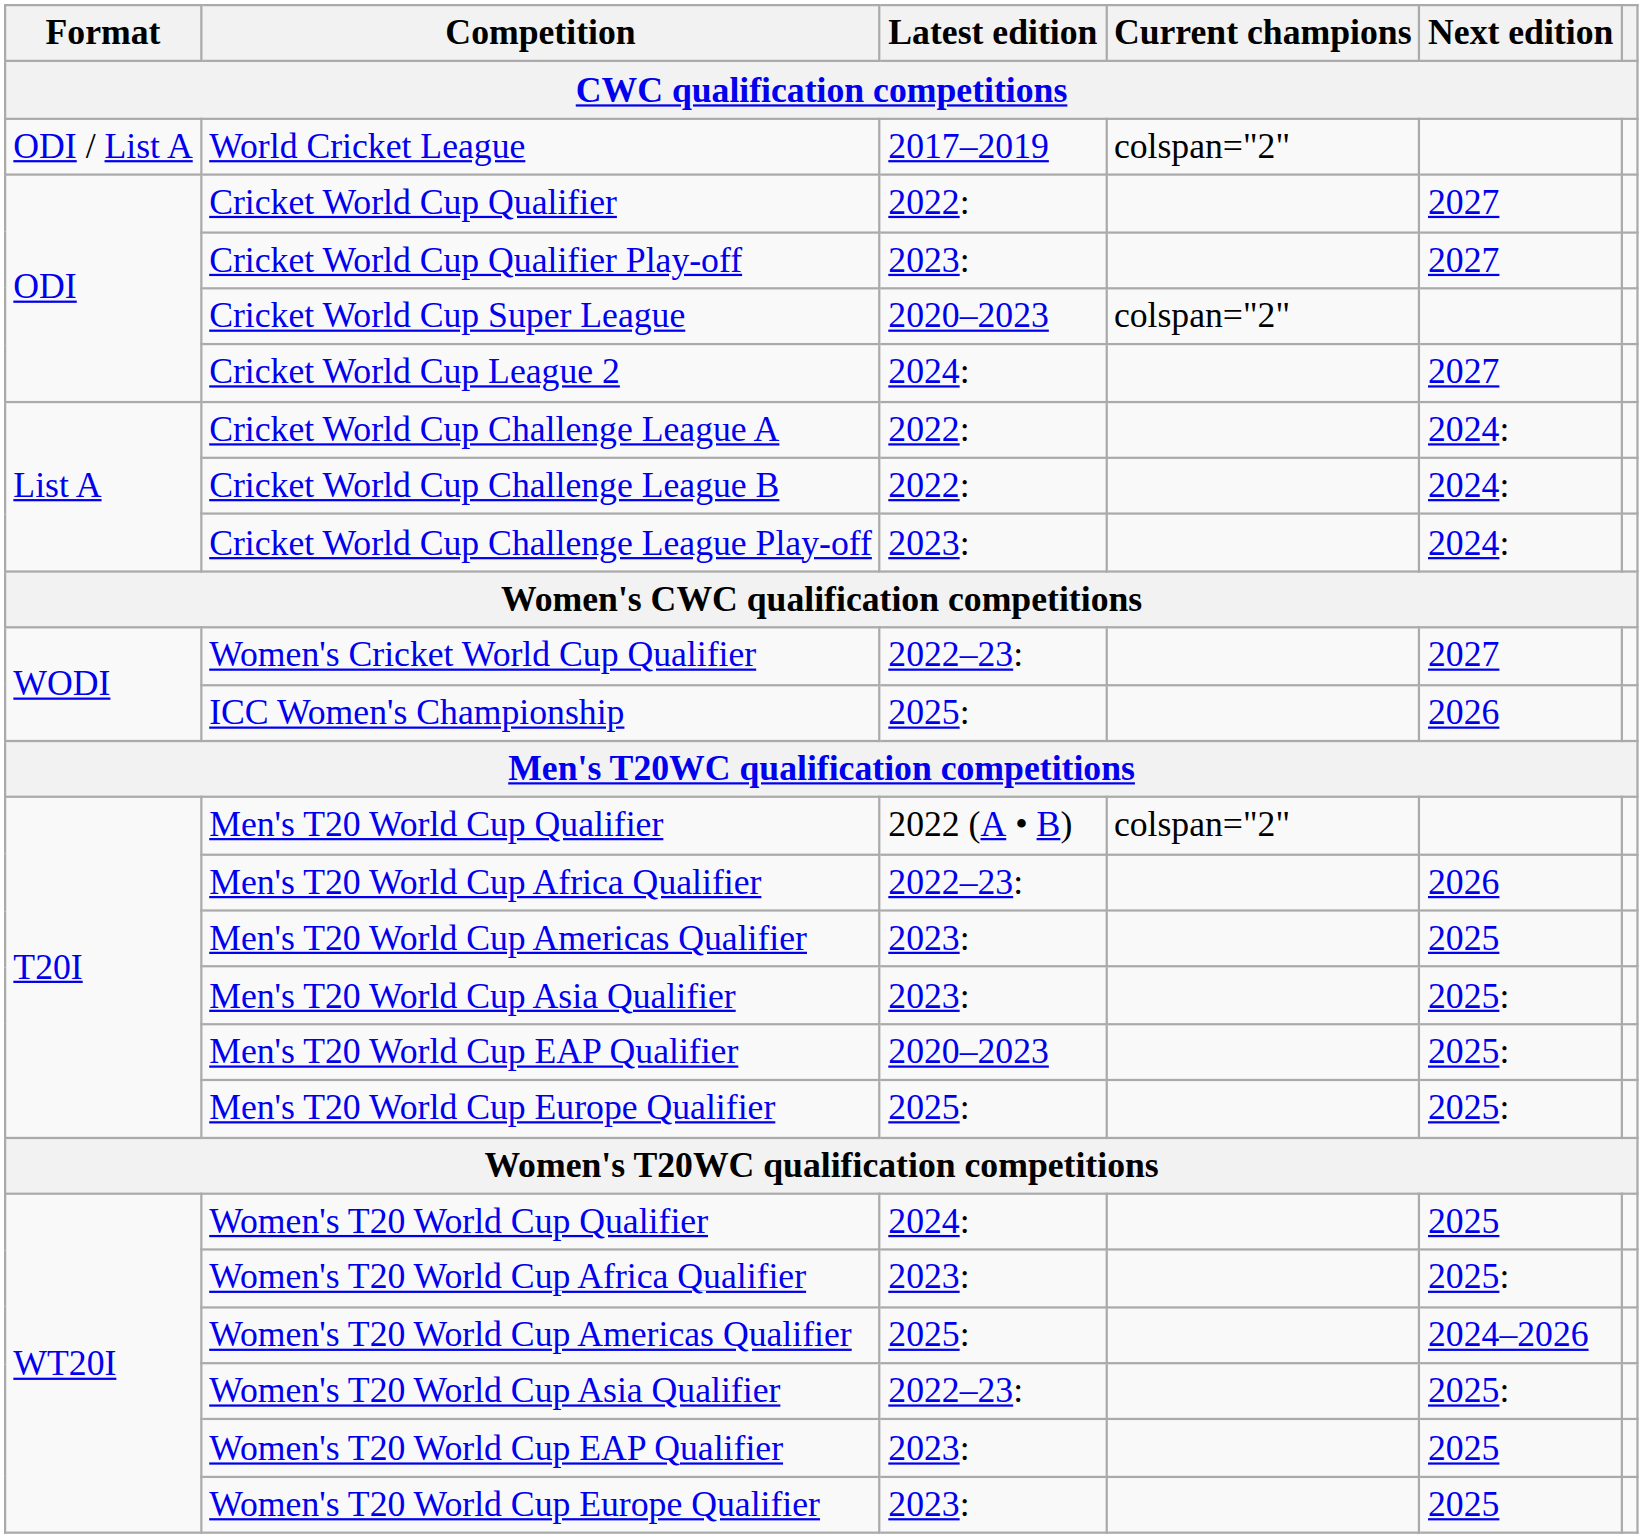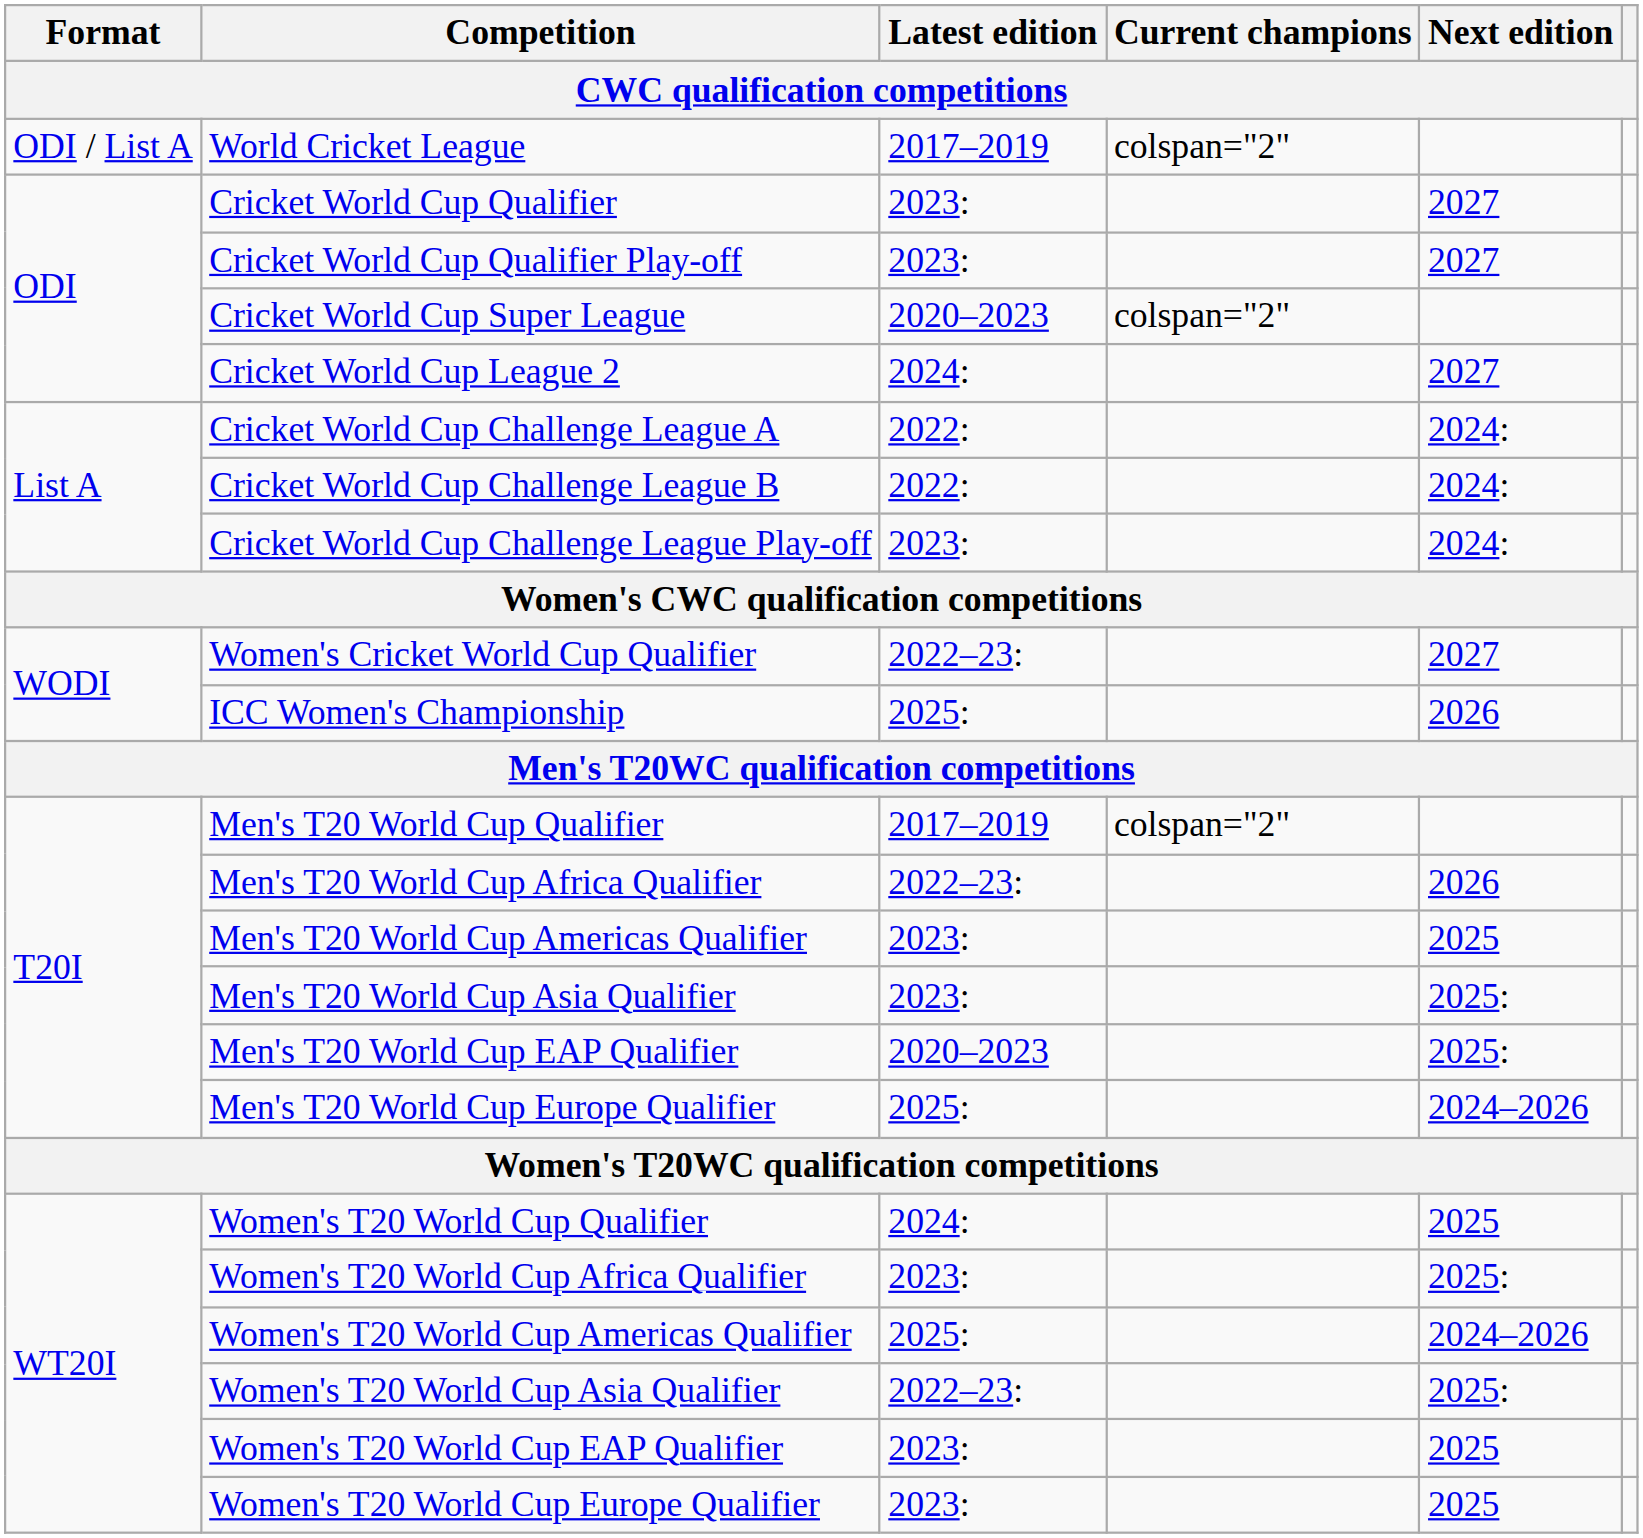(929, 202) 2022: -> (929, 202) 2023:
(980, 825) 2022 (A • B) -> (969, 825) 2017–2019
(1469, 1107) 2025: -> (1508, 1107) 2024–2026
